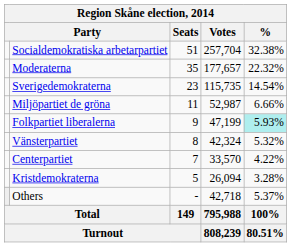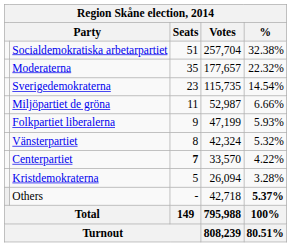(269, 123) paleturquoise background -> (269, 123) no background
(195, 159) normal -> (195, 159) bold
(269, 196) normal -> (268, 196) bold
